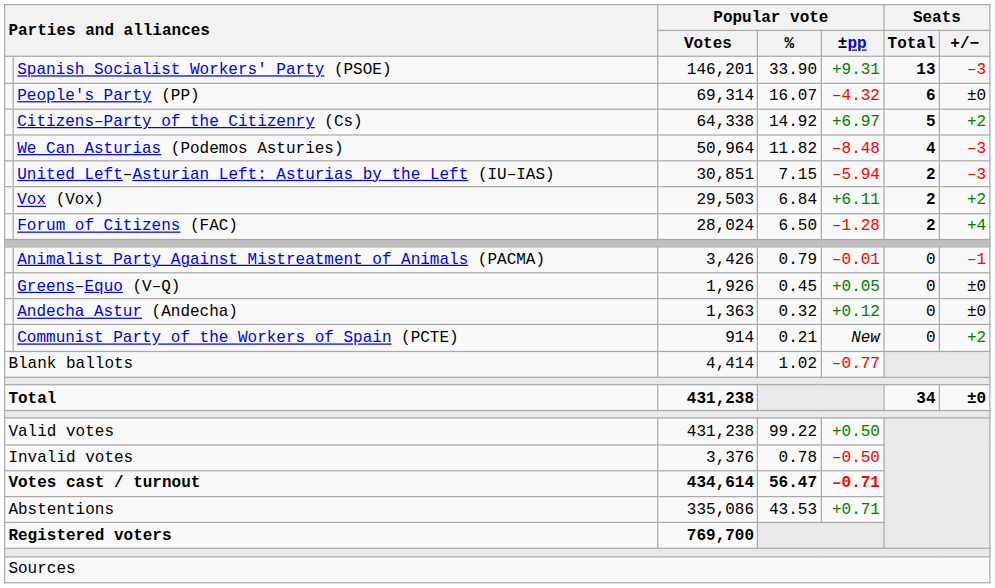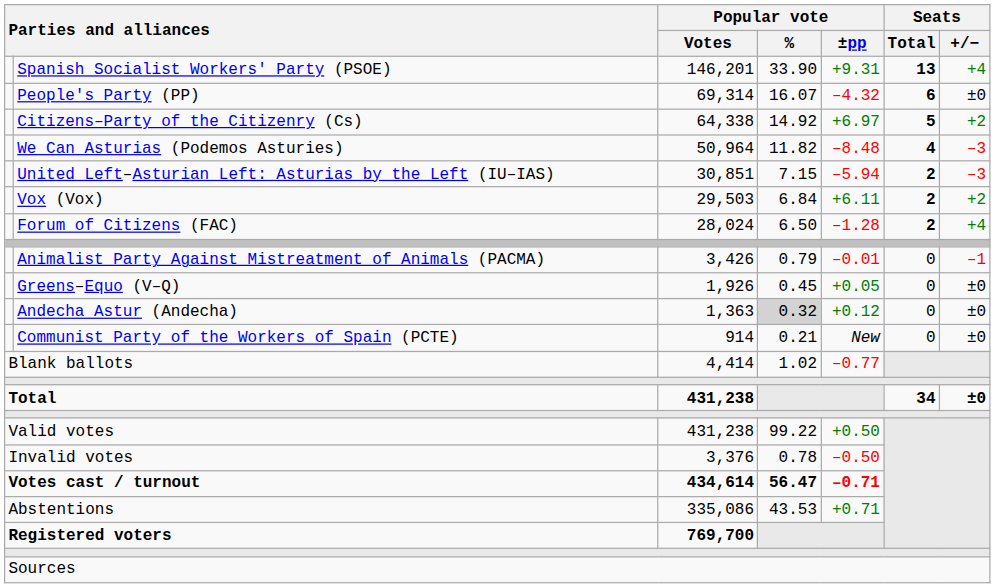(977, 70) –3 -> (977, 70) +4
(798, 312) no background -> (798, 312) lightgrey background
(977, 338) +2 -> (977, 338) ±0
